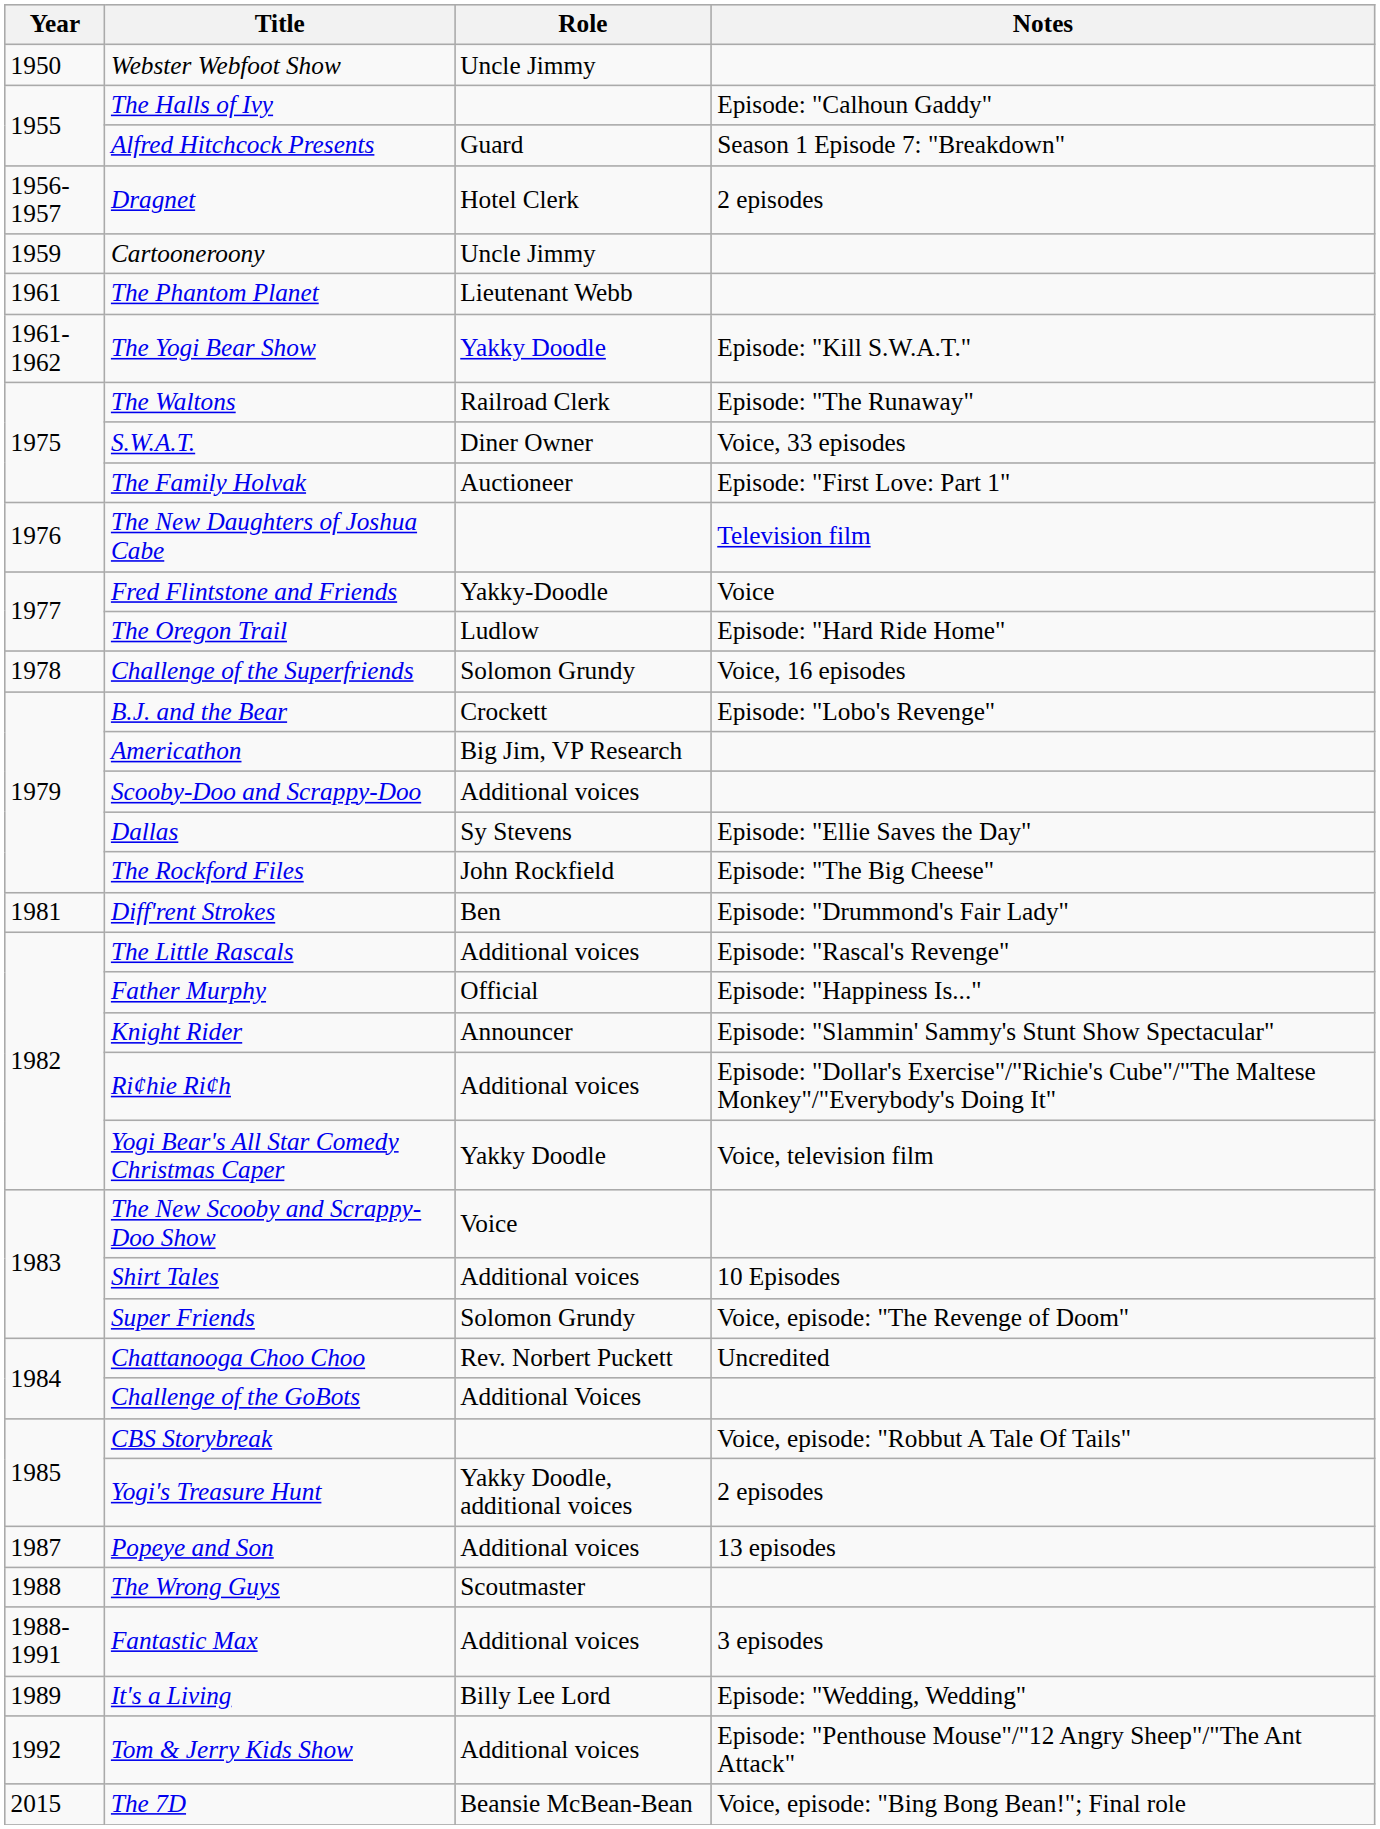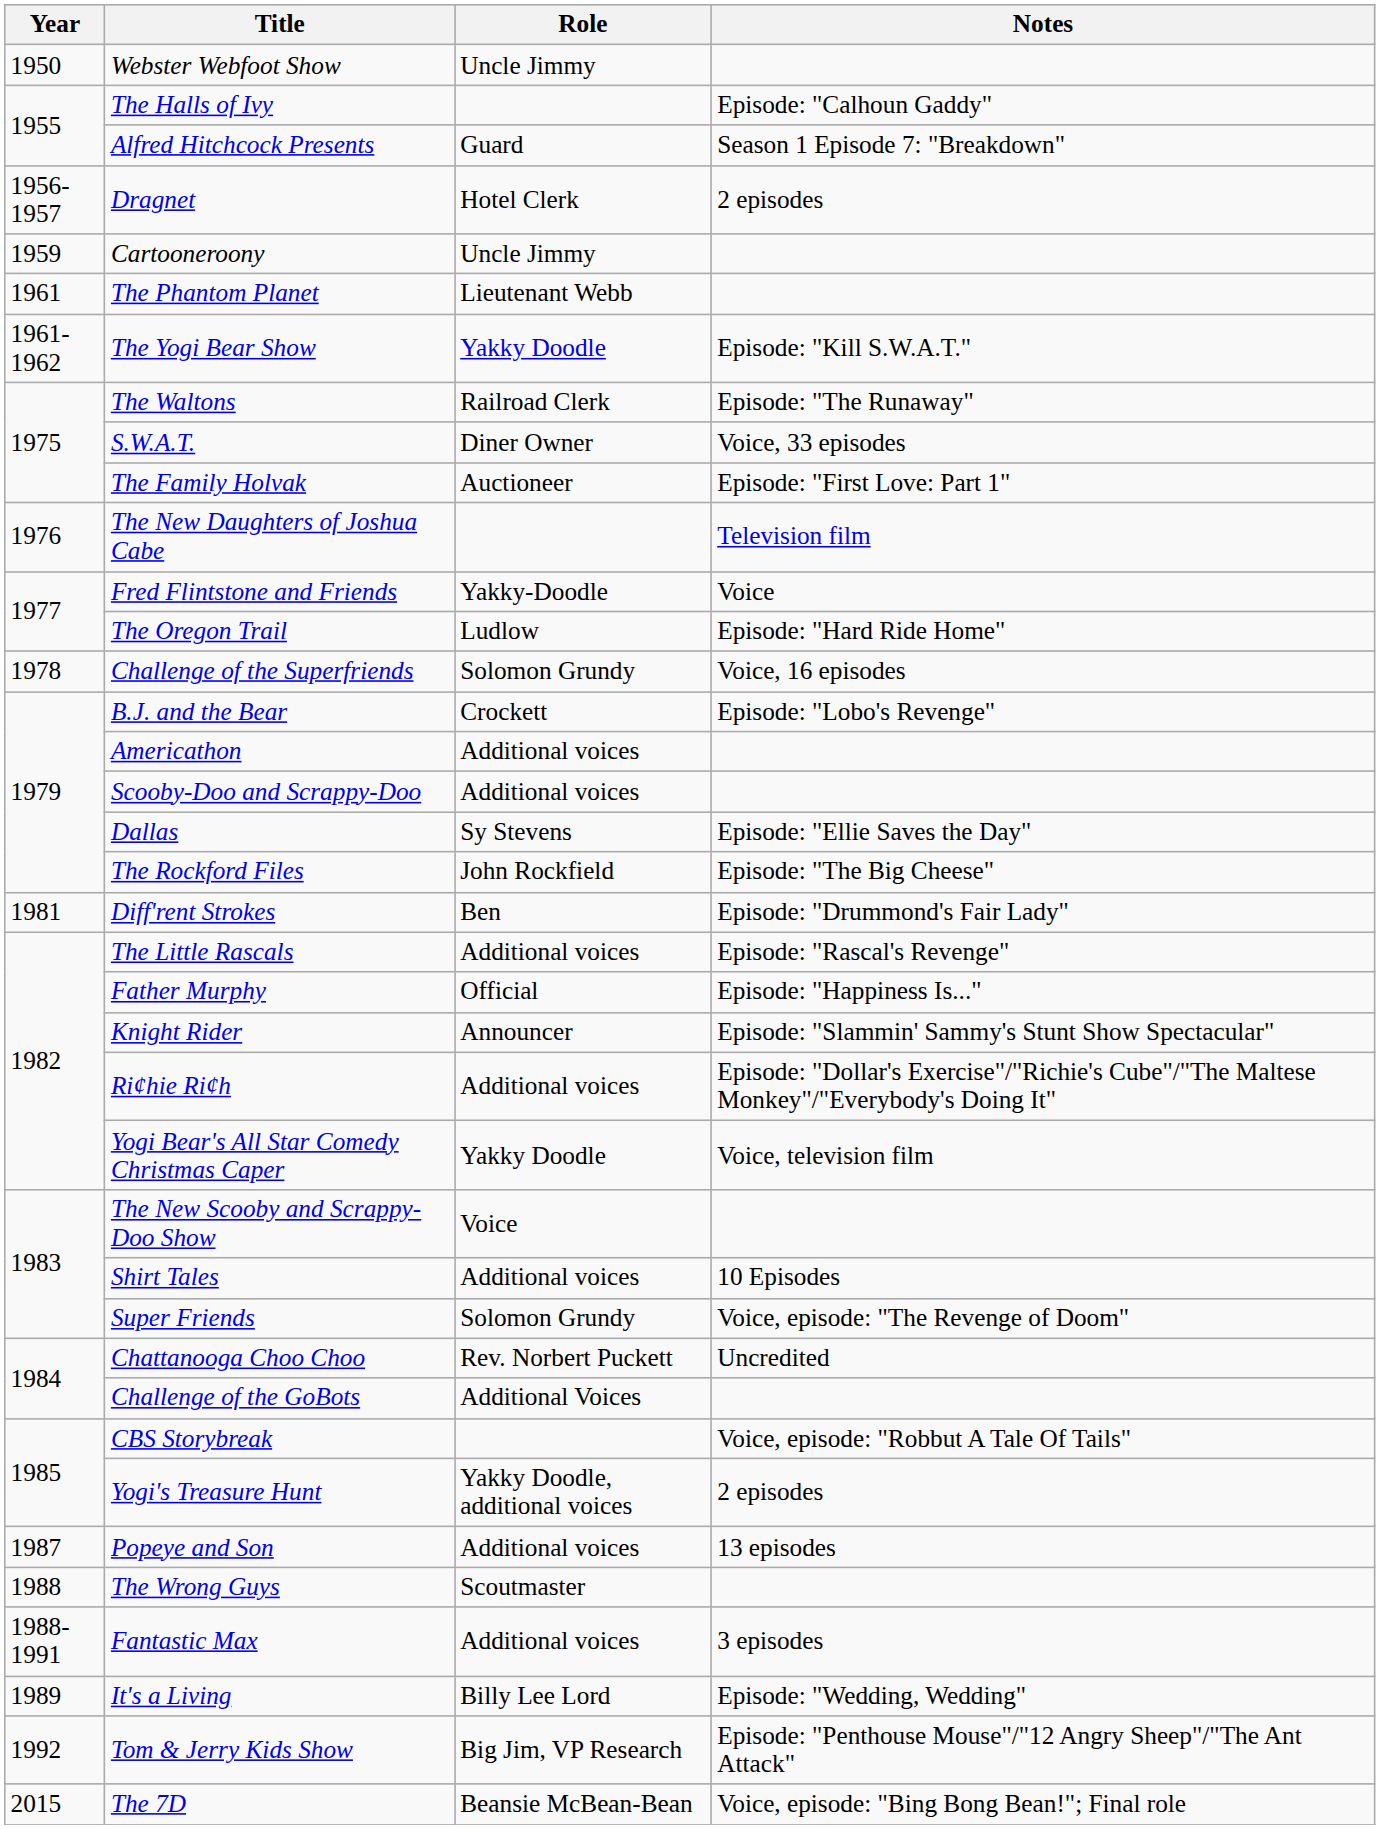(571, 751) Big Jim, VP Research -> (550, 751) Additional voices
(550, 1749) Additional voices -> (571, 1749) Big Jim, VP Research
